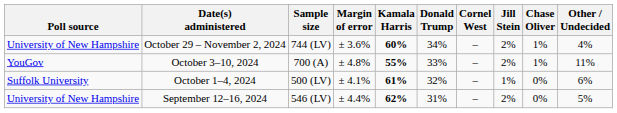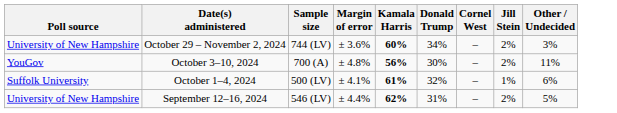- column: (540, 20)
(585, 44) 4% -> (550, 44) 3%
(396, 62) 55% -> (396, 62) 56%
(437, 62) 33% -> (437, 62) 30%
